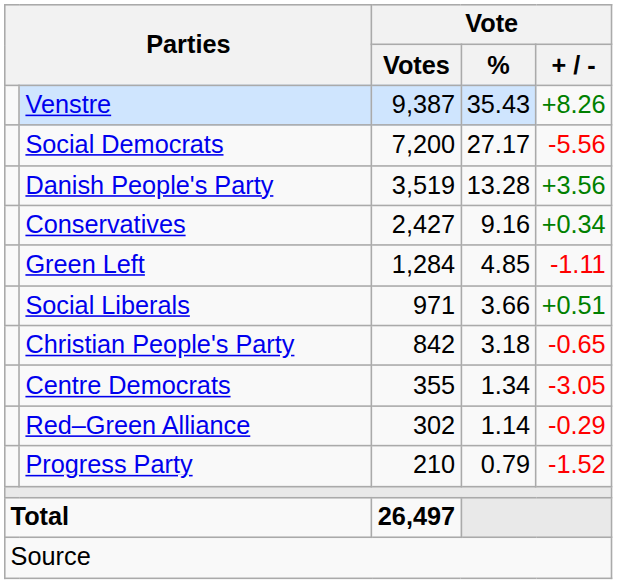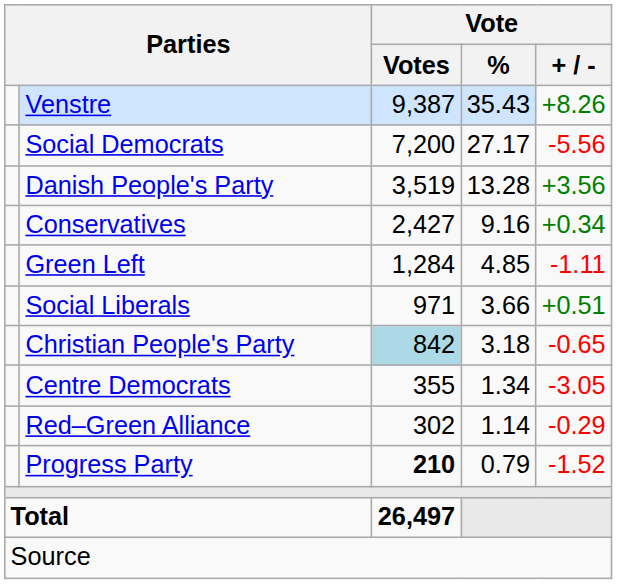(434, 345) no background -> (434, 345) lightblue background
(434, 465) normal -> (434, 465) bold
